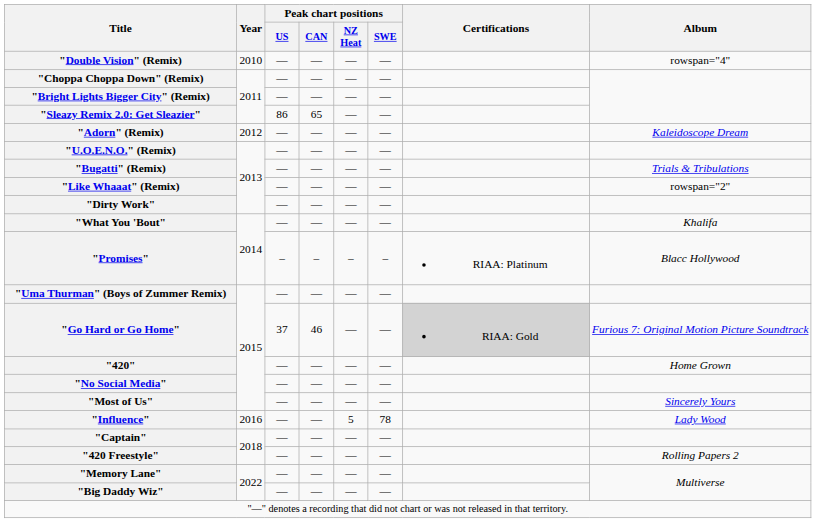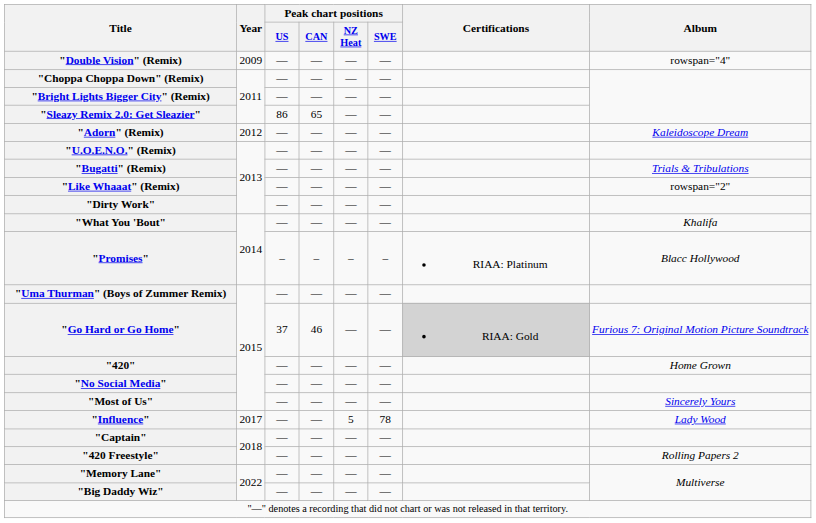(251, 60) 2010 -> (251, 60) 2009
(251, 419) 2016 -> (251, 419) 2017
